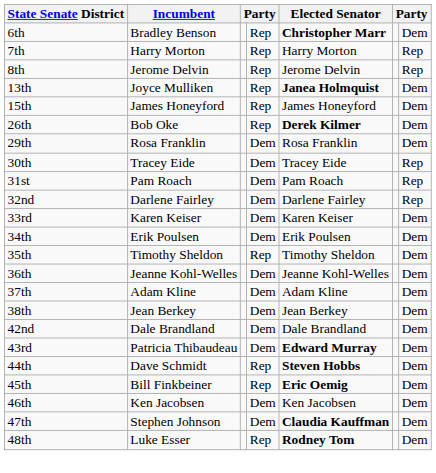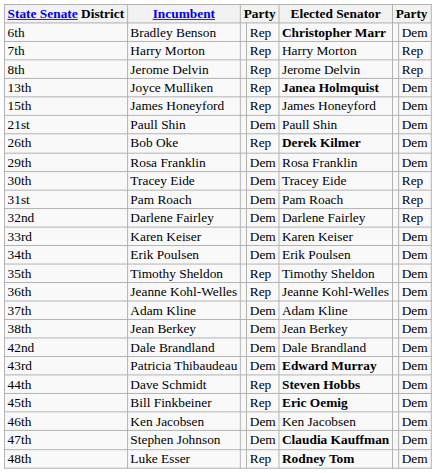+ row: (19, 125)
(263, 273) Dem -> (261, 291) Rep
